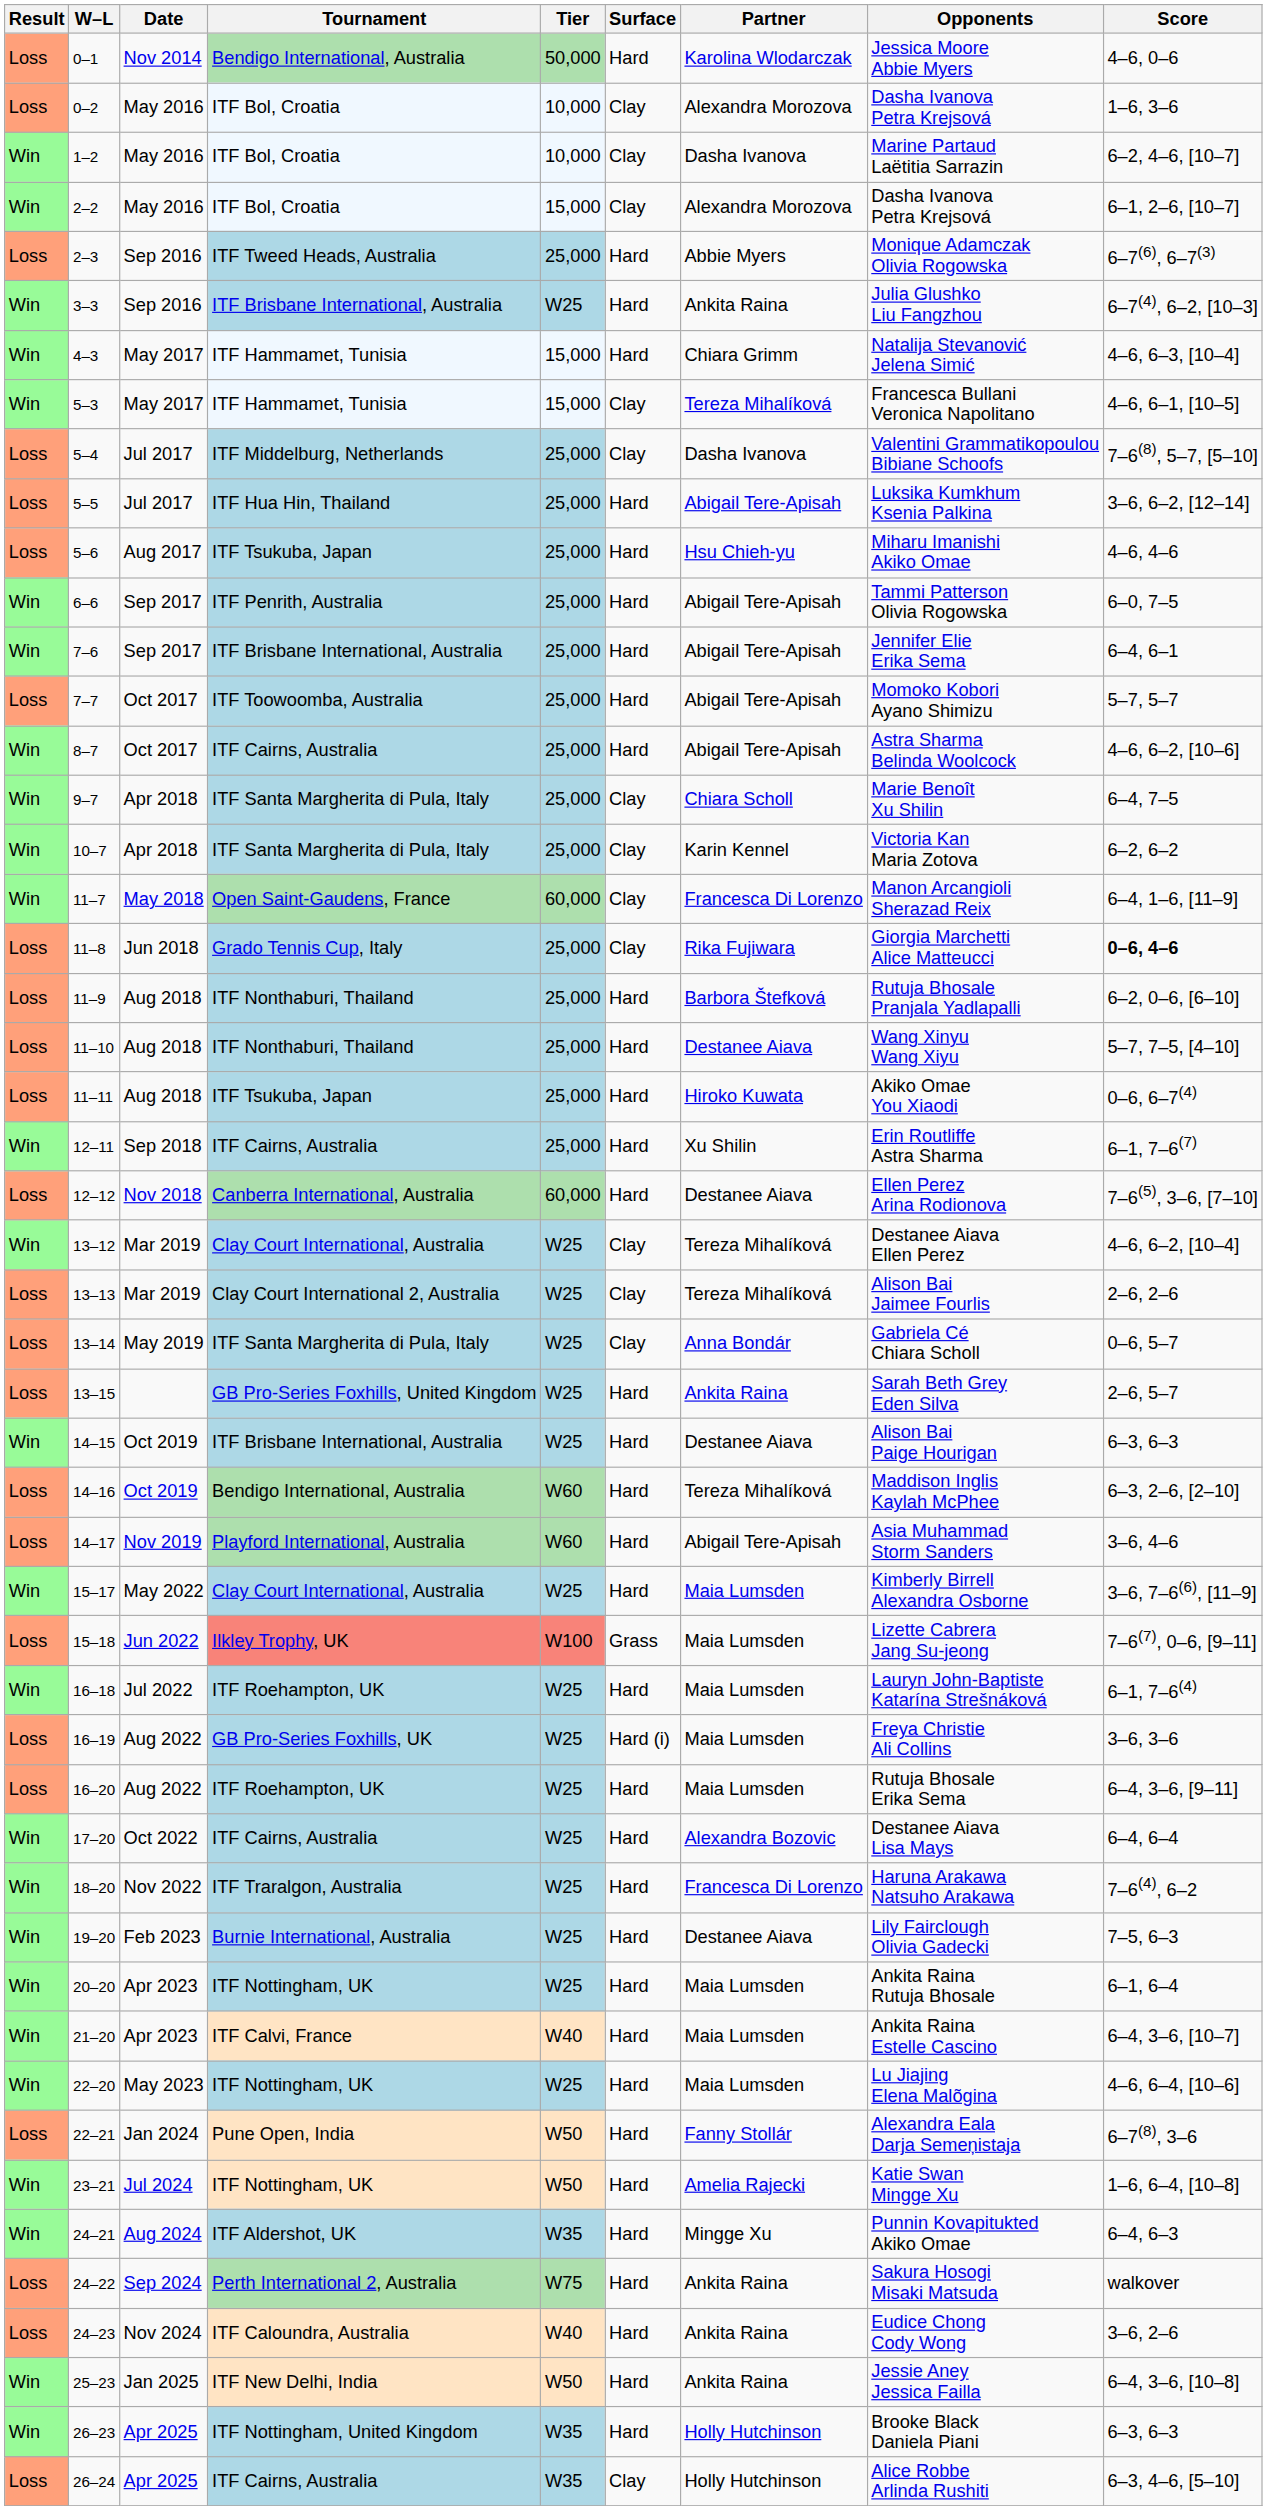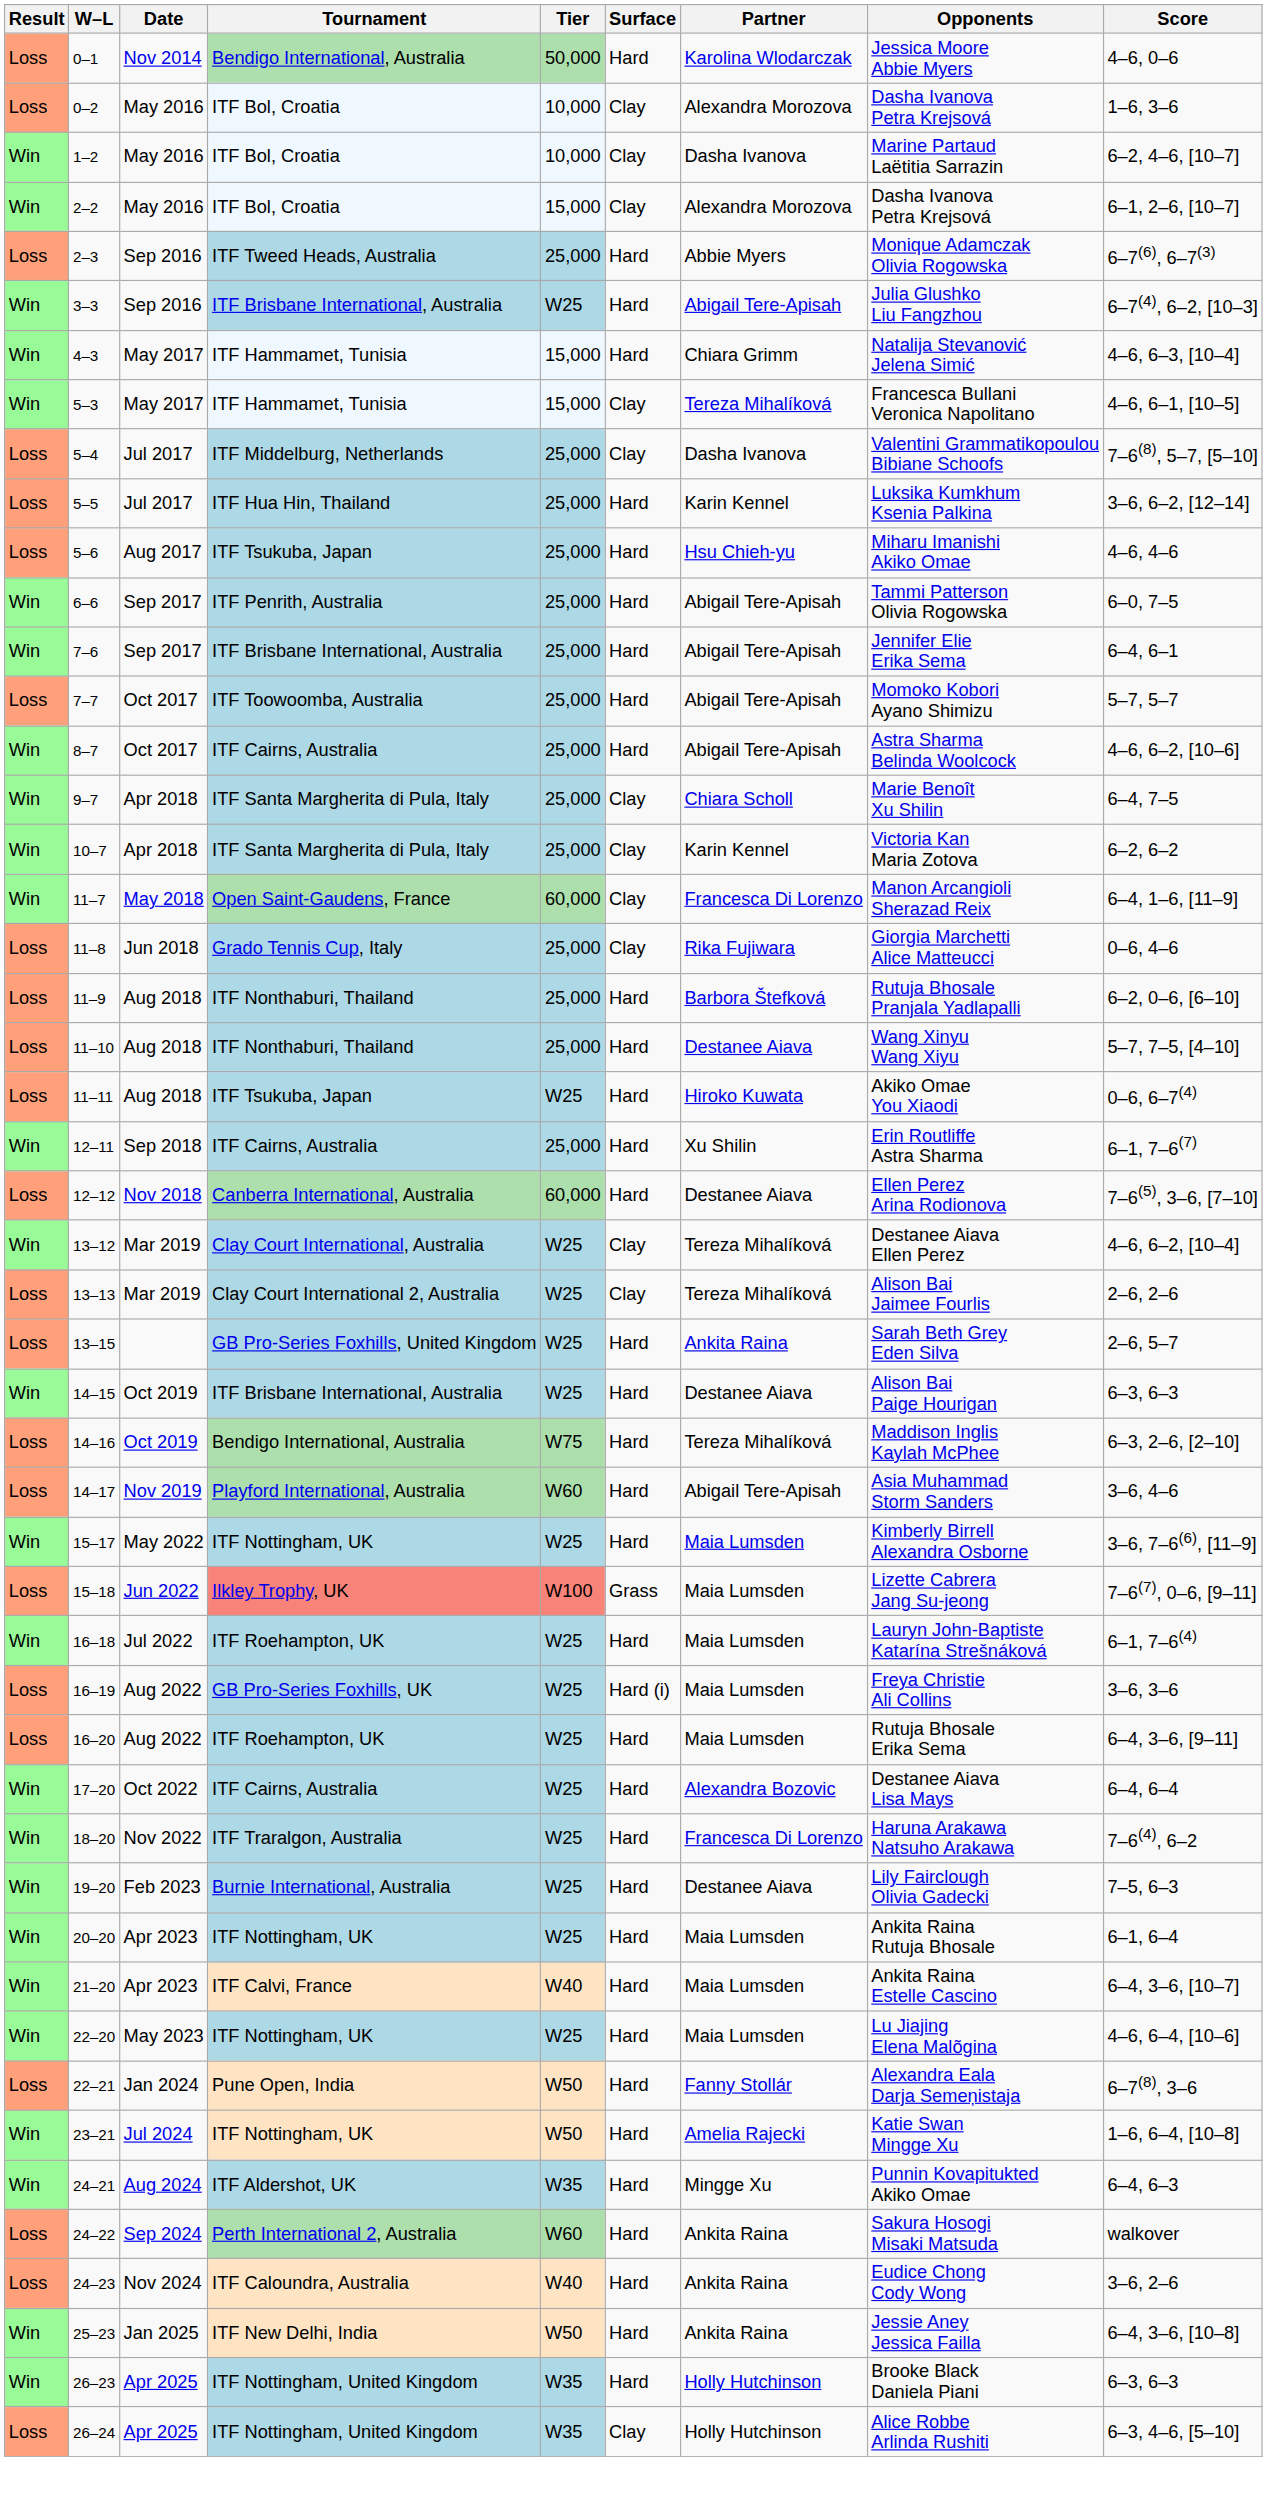(736, 305) Ankita Raina -> (763, 305) Abigail Tere-Apisah
(763, 503) Abigail Tere-Apisah -> (737, 503) Karin Kennel
(1143, 948) bold -> (1143, 948) normal
(573, 1096) 25,000 -> (564, 1096) W25
- row: (94, 1344)
(564, 1492) W60 -> (564, 1442) W75
(348, 1591) Clay Court International, Australia -> (293, 1541) ITF Nottingham, UK
(564, 2283) W75 -> (564, 2233) W60
(295, 2481) ITF Cairns, Australia -> (345, 2431) ITF Nottingham, United Kingdom
